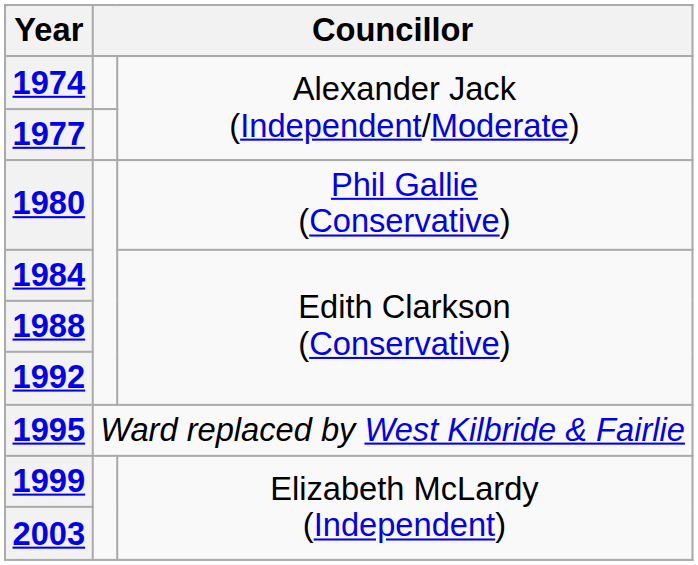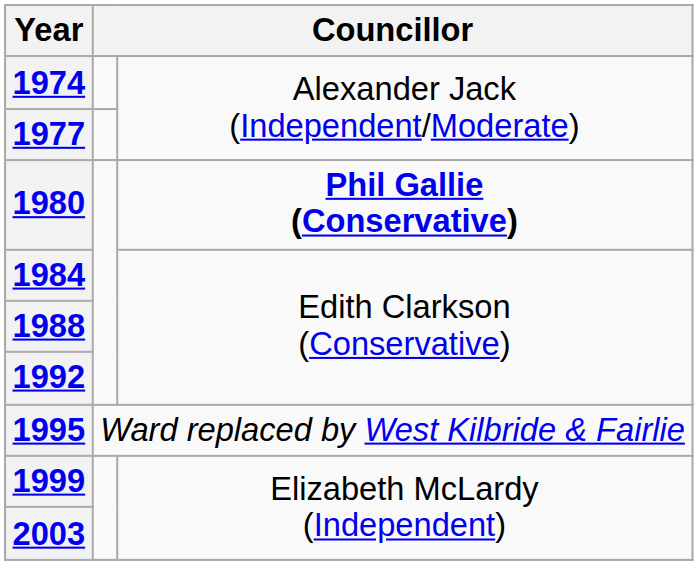(404, 204) normal -> (404, 204) bold
